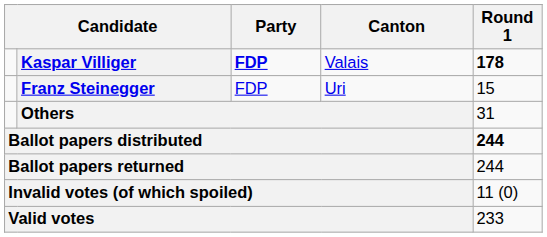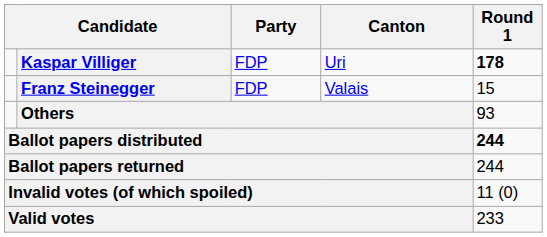(251, 62) bold -> (251, 62) normal
(346, 62) Valais -> (335, 62) Uri
(335, 88) Uri -> (346, 88) Valais
(486, 114) 31 -> (486, 114) 93
